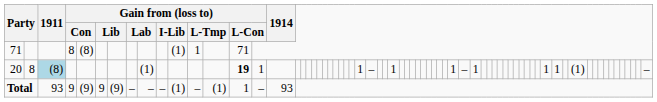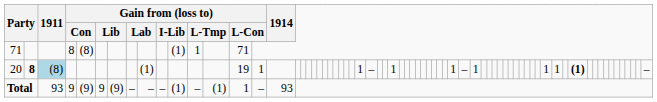(32, 69) normal -> (32, 69) bold
(243, 69) bold -> (243, 69) normal
(578, 69) normal -> (578, 69) bold
